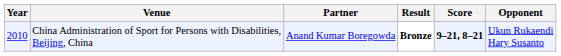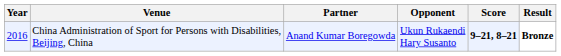columns swapped: (521, 13) <-> (416, 13)
(17, 36) 2010 -> (17, 36) 2016
